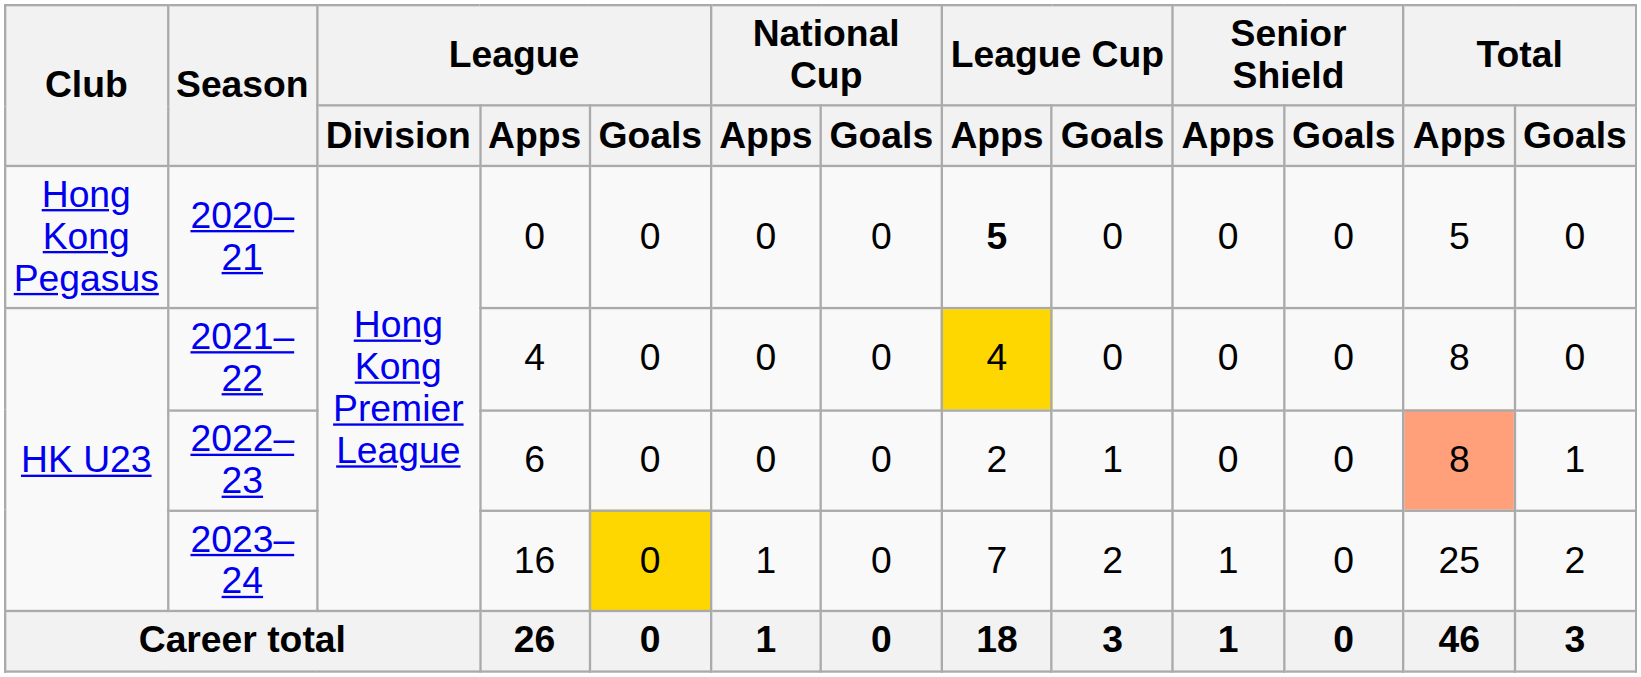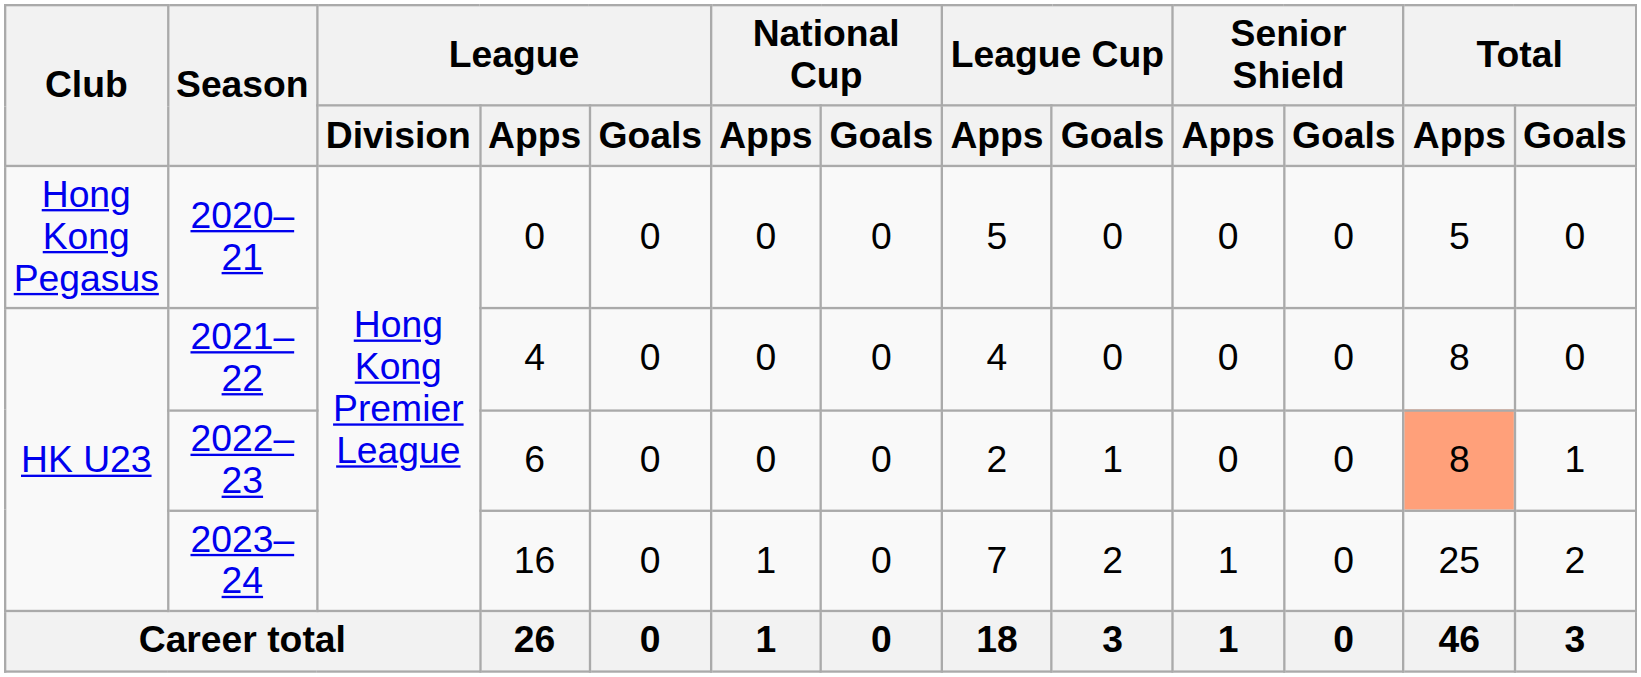(997, 236) bold -> (997, 236) normal
(997, 358) gold background -> (997, 358) no background
(650, 560) gold background -> (650, 560) no background
